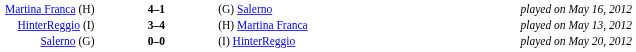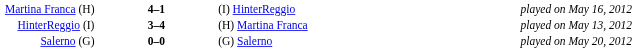(245, 9) (G) Salerno -> (257, 9) (I) HinterReggio
(257, 41) (I) HinterReggio -> (245, 41) (G) Salerno
